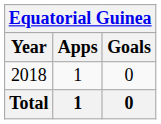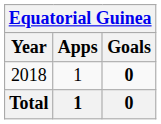(129, 75) normal -> (129, 75) bold
